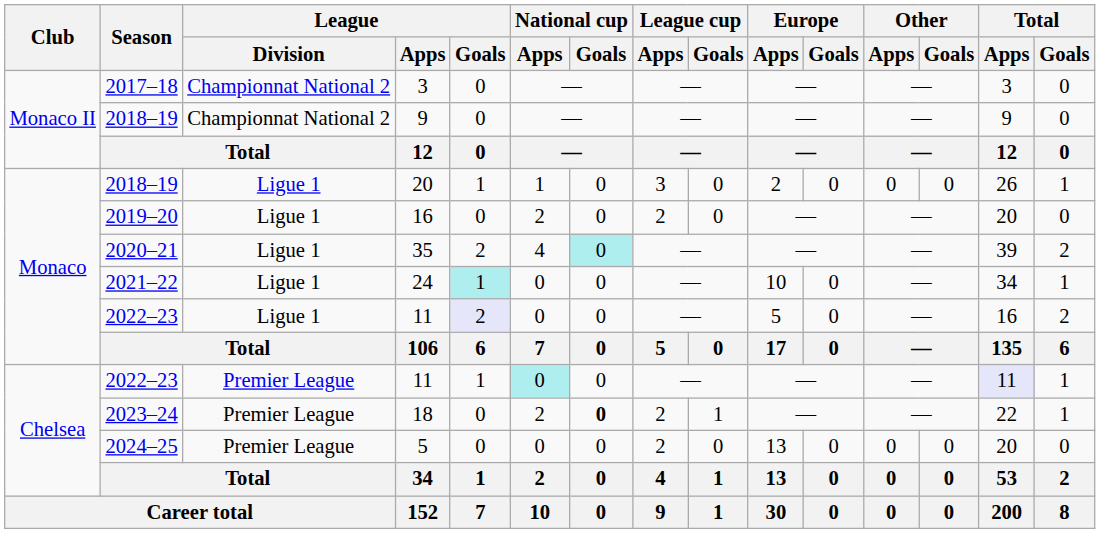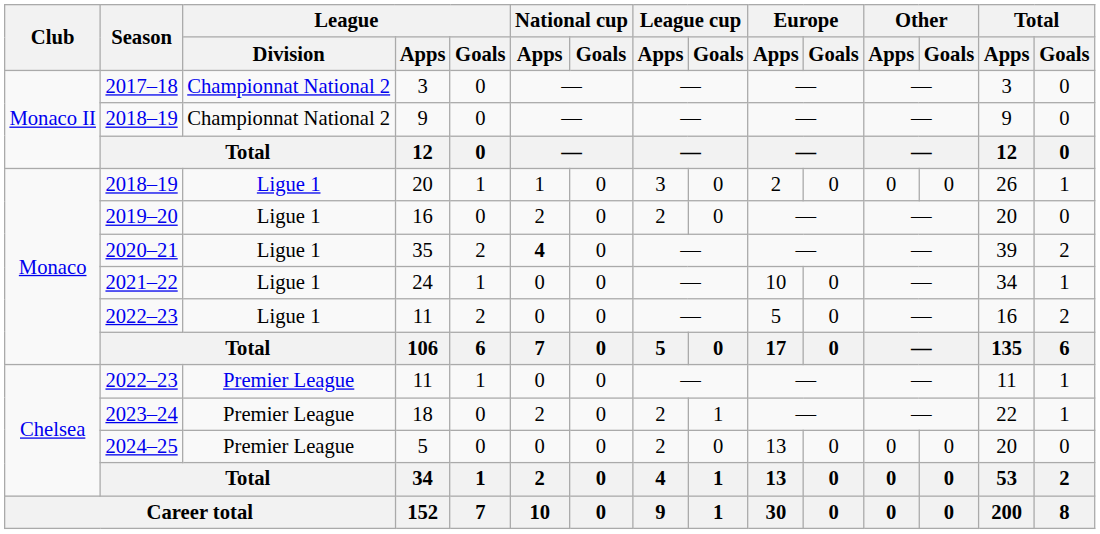(540, 250) normal -> (540, 250) bold
(601, 250) paleturquoise background -> (601, 250) no background
(480, 282) paleturquoise background -> (480, 282) no background
(480, 315) lavender background -> (480, 315) no background
(540, 380) paleturquoise background -> (540, 380) no background
(1007, 380) lavender background -> (1007, 380) no background
(601, 413) bold -> (601, 413) normal
